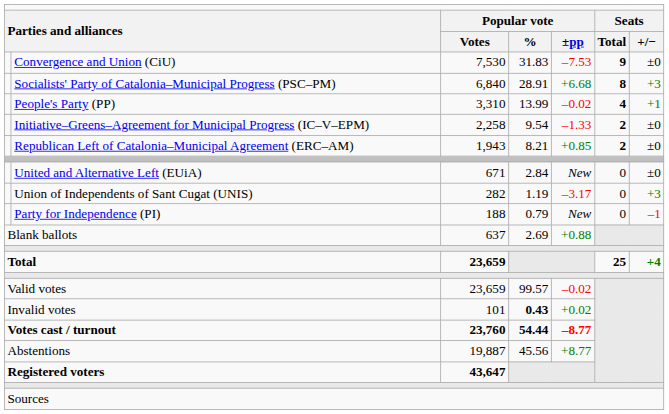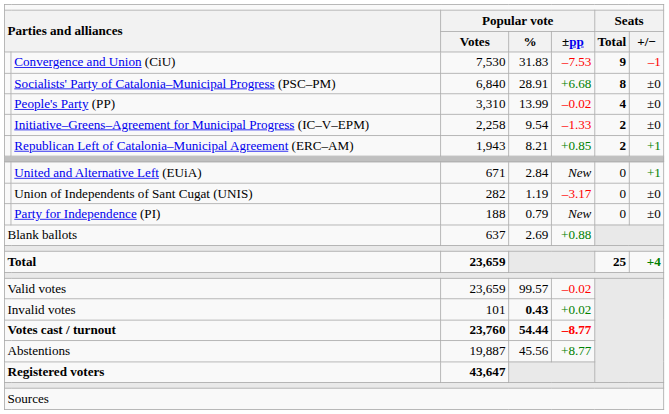(654, 62) ±0 -> (654, 62) –1
(654, 83) +3 -> (654, 83) ±0
(654, 104) +1 -> (654, 104) ±0
(654, 145) ±0 -> (654, 145) +1
(654, 172) ±0 -> (654, 172) +1
(654, 193) +3 -> (654, 193) ±0
(654, 214) –1 -> (654, 214) ±0
